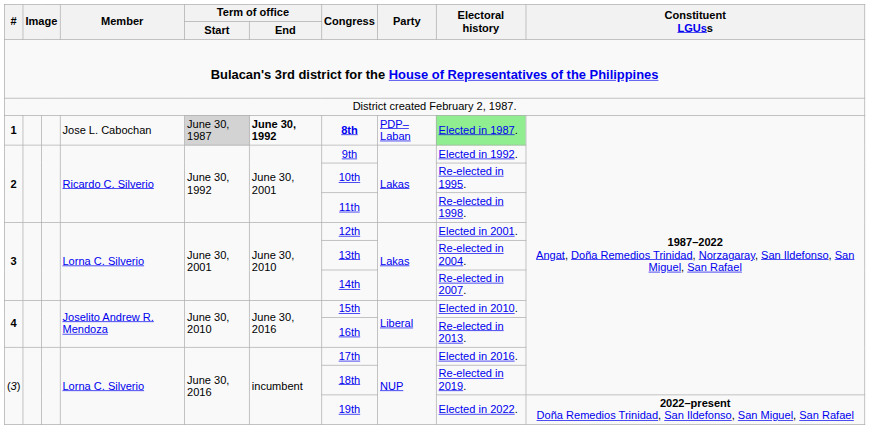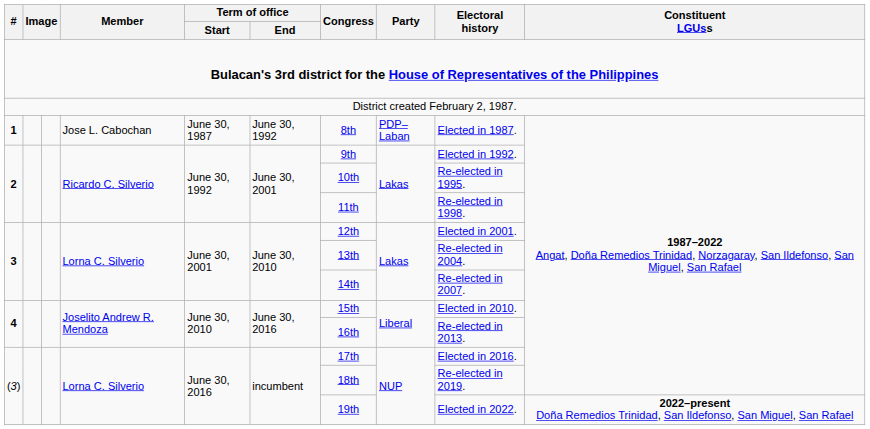(208, 130) lightgrey background -> (208, 130) no background
(274, 130) bold -> (273, 130) normal
(349, 130) bold -> (348, 130) normal
(478, 130) lightgreen background -> (477, 130) no background
